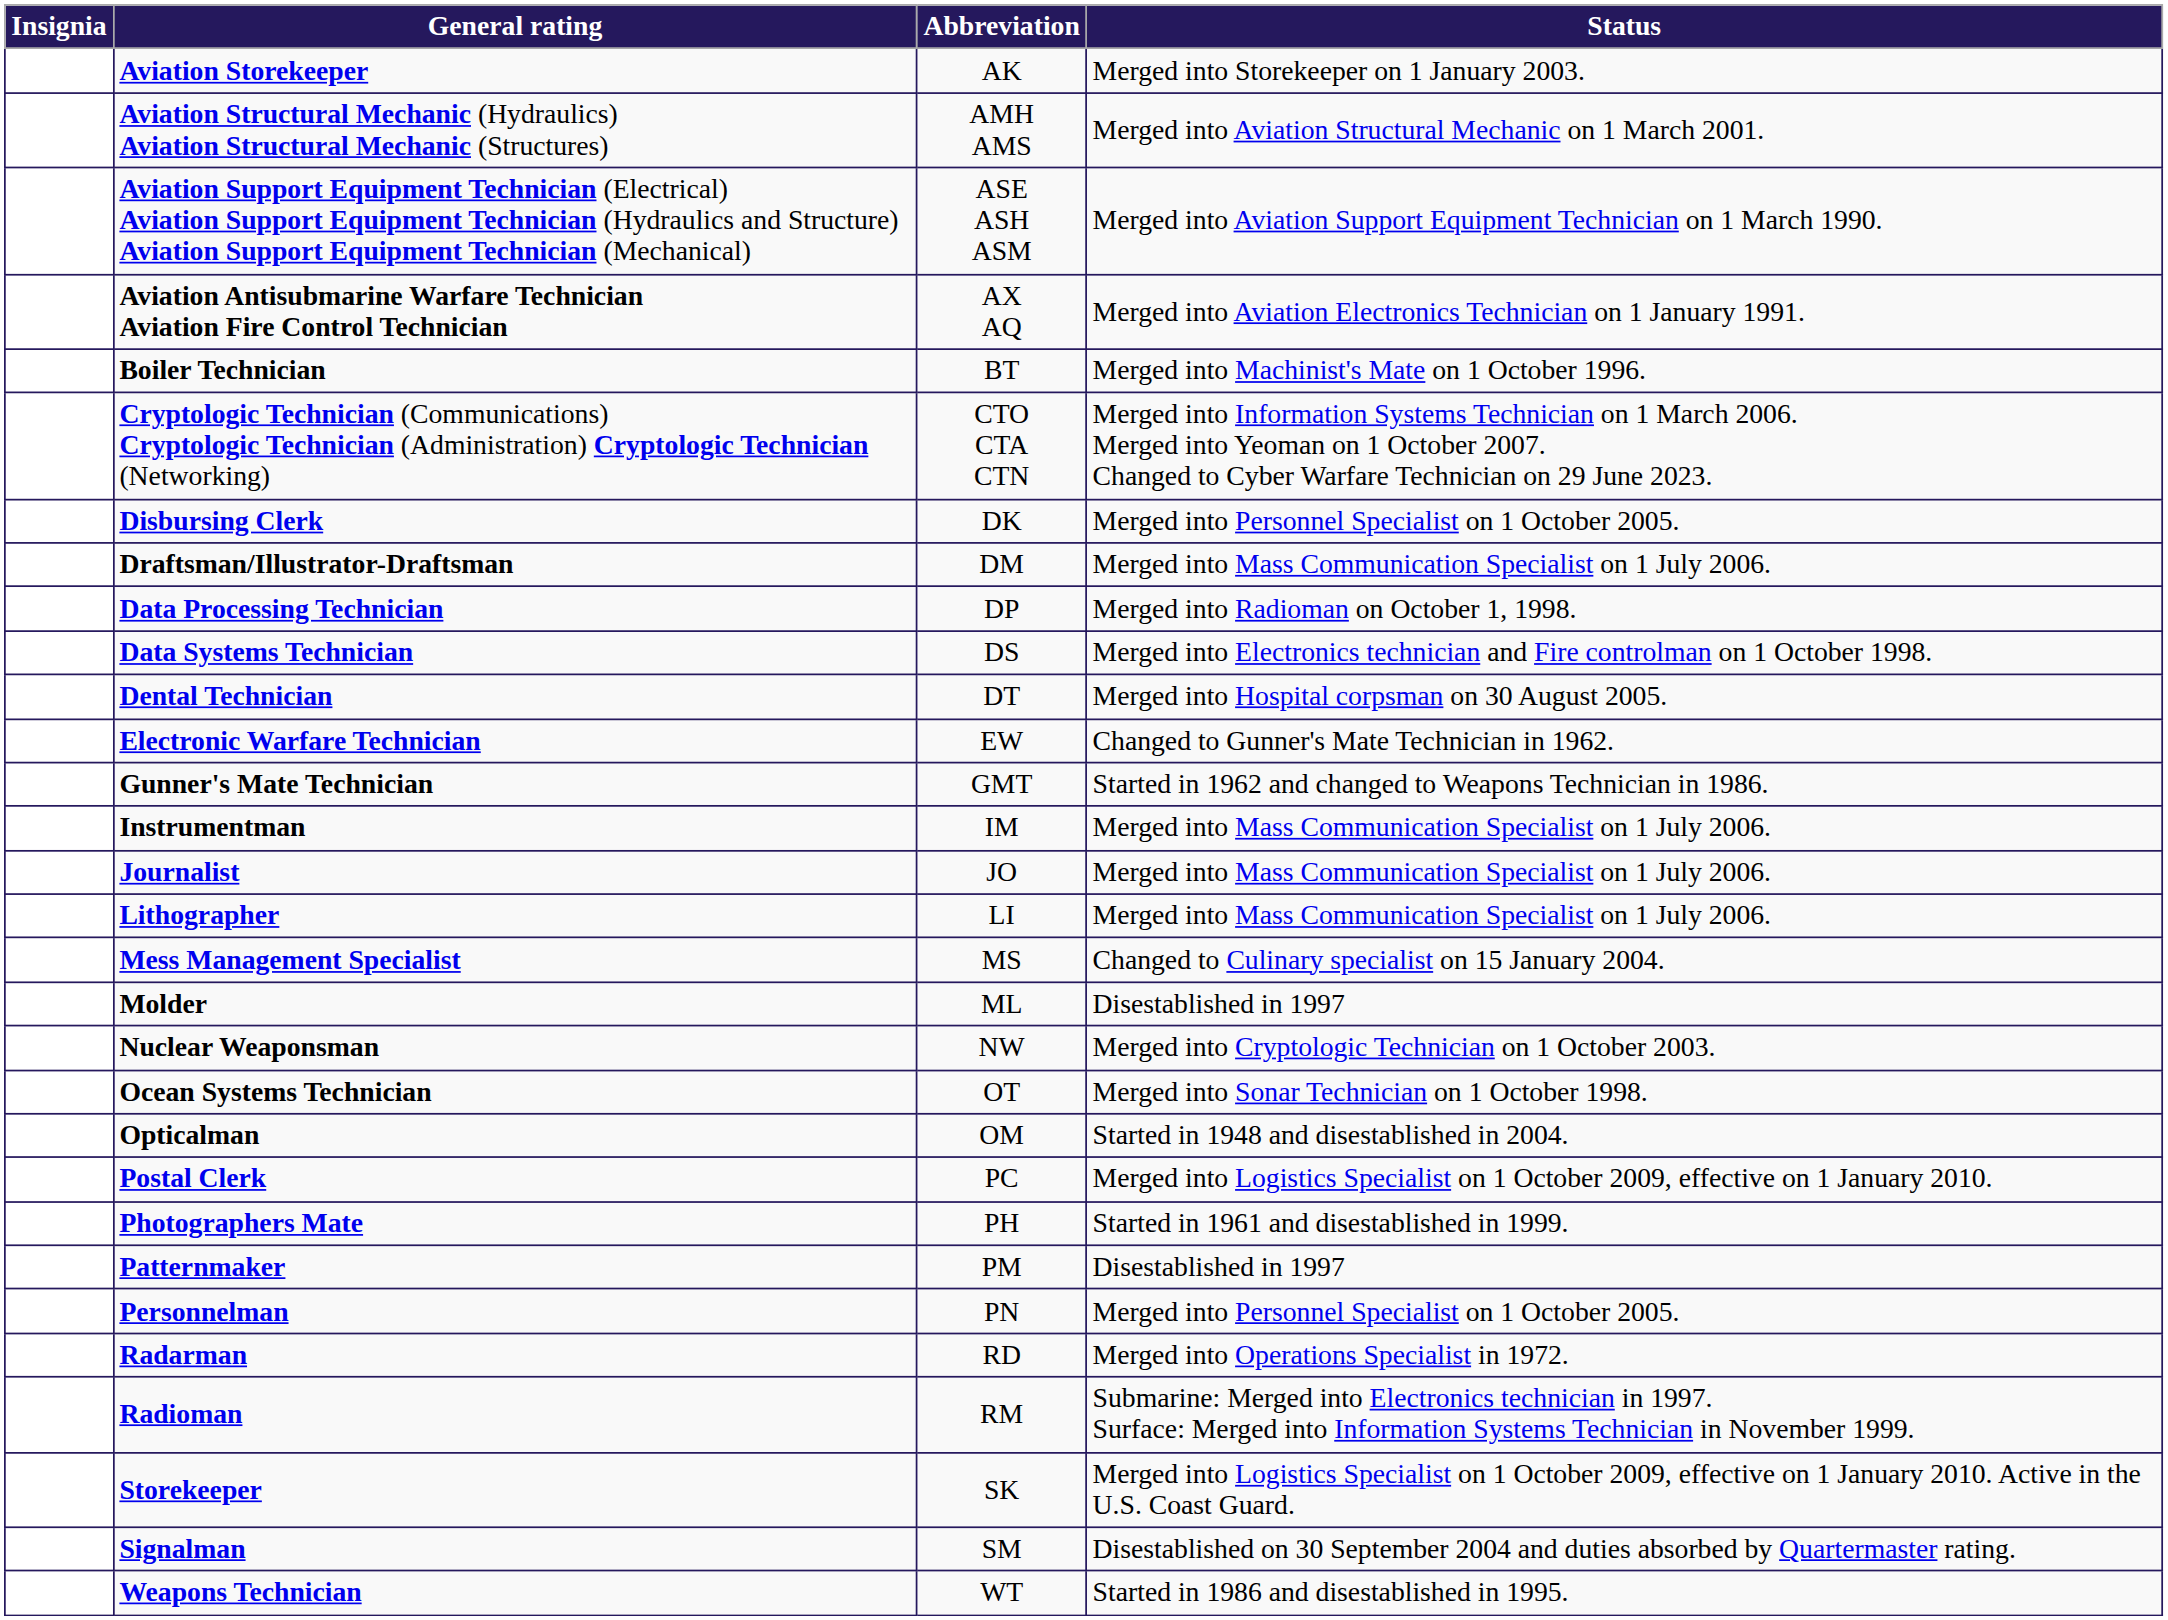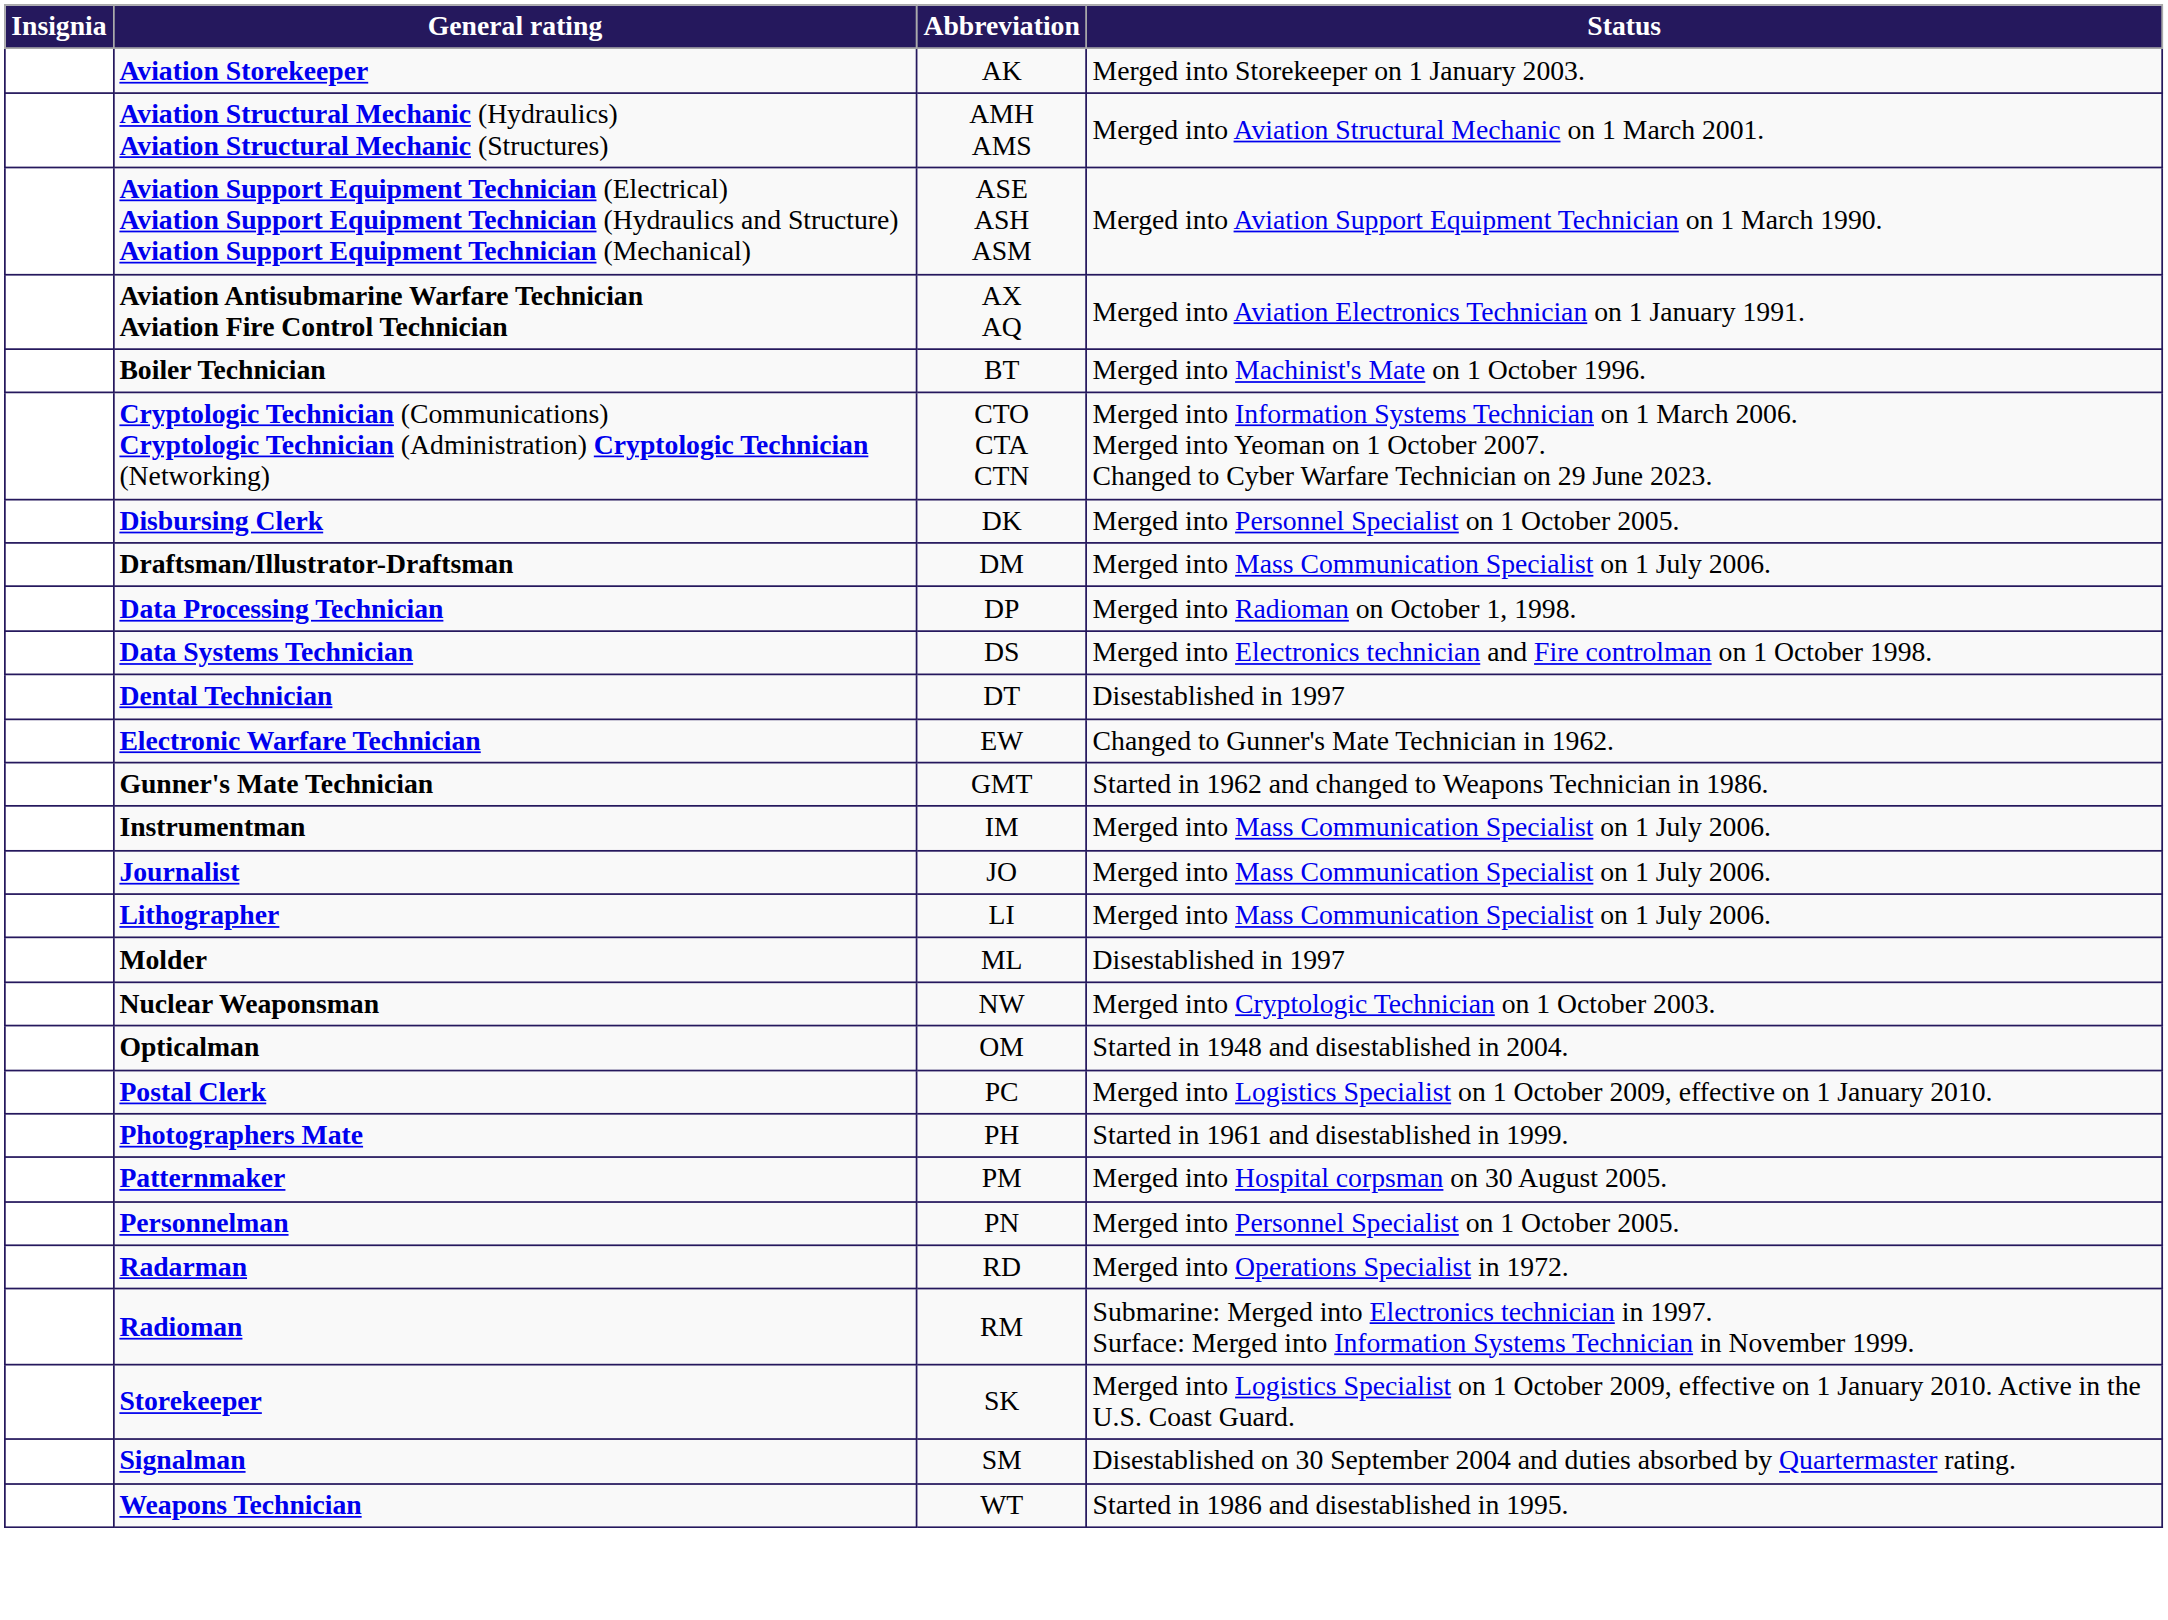(1380, 696) Merged into Hospital corpsman on 30 August 2005. -> (1219, 696) Disestablished in 1997
- row: (290, 959)
- row: (276, 1091)
(1219, 1266) Disestablished in 1997 -> (1380, 1179) Merged into Hospital corpsman on 30 August 2005.
